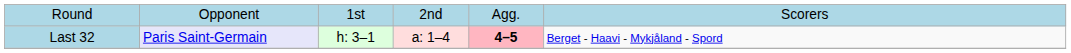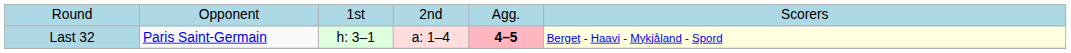(205, 37) lavender background -> (205, 37) no background
(635, 38) no background -> (635, 38) lightyellow background
